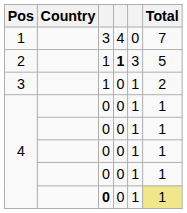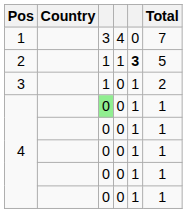(121, 61) bold -> (121, 61) normal
(135, 61) normal -> (135, 61) bold
(106, 106) no background -> (106, 106) lightgreen background
(106, 197) bold -> (106, 197) normal
(162, 197) khaki background -> (162, 197) no background
